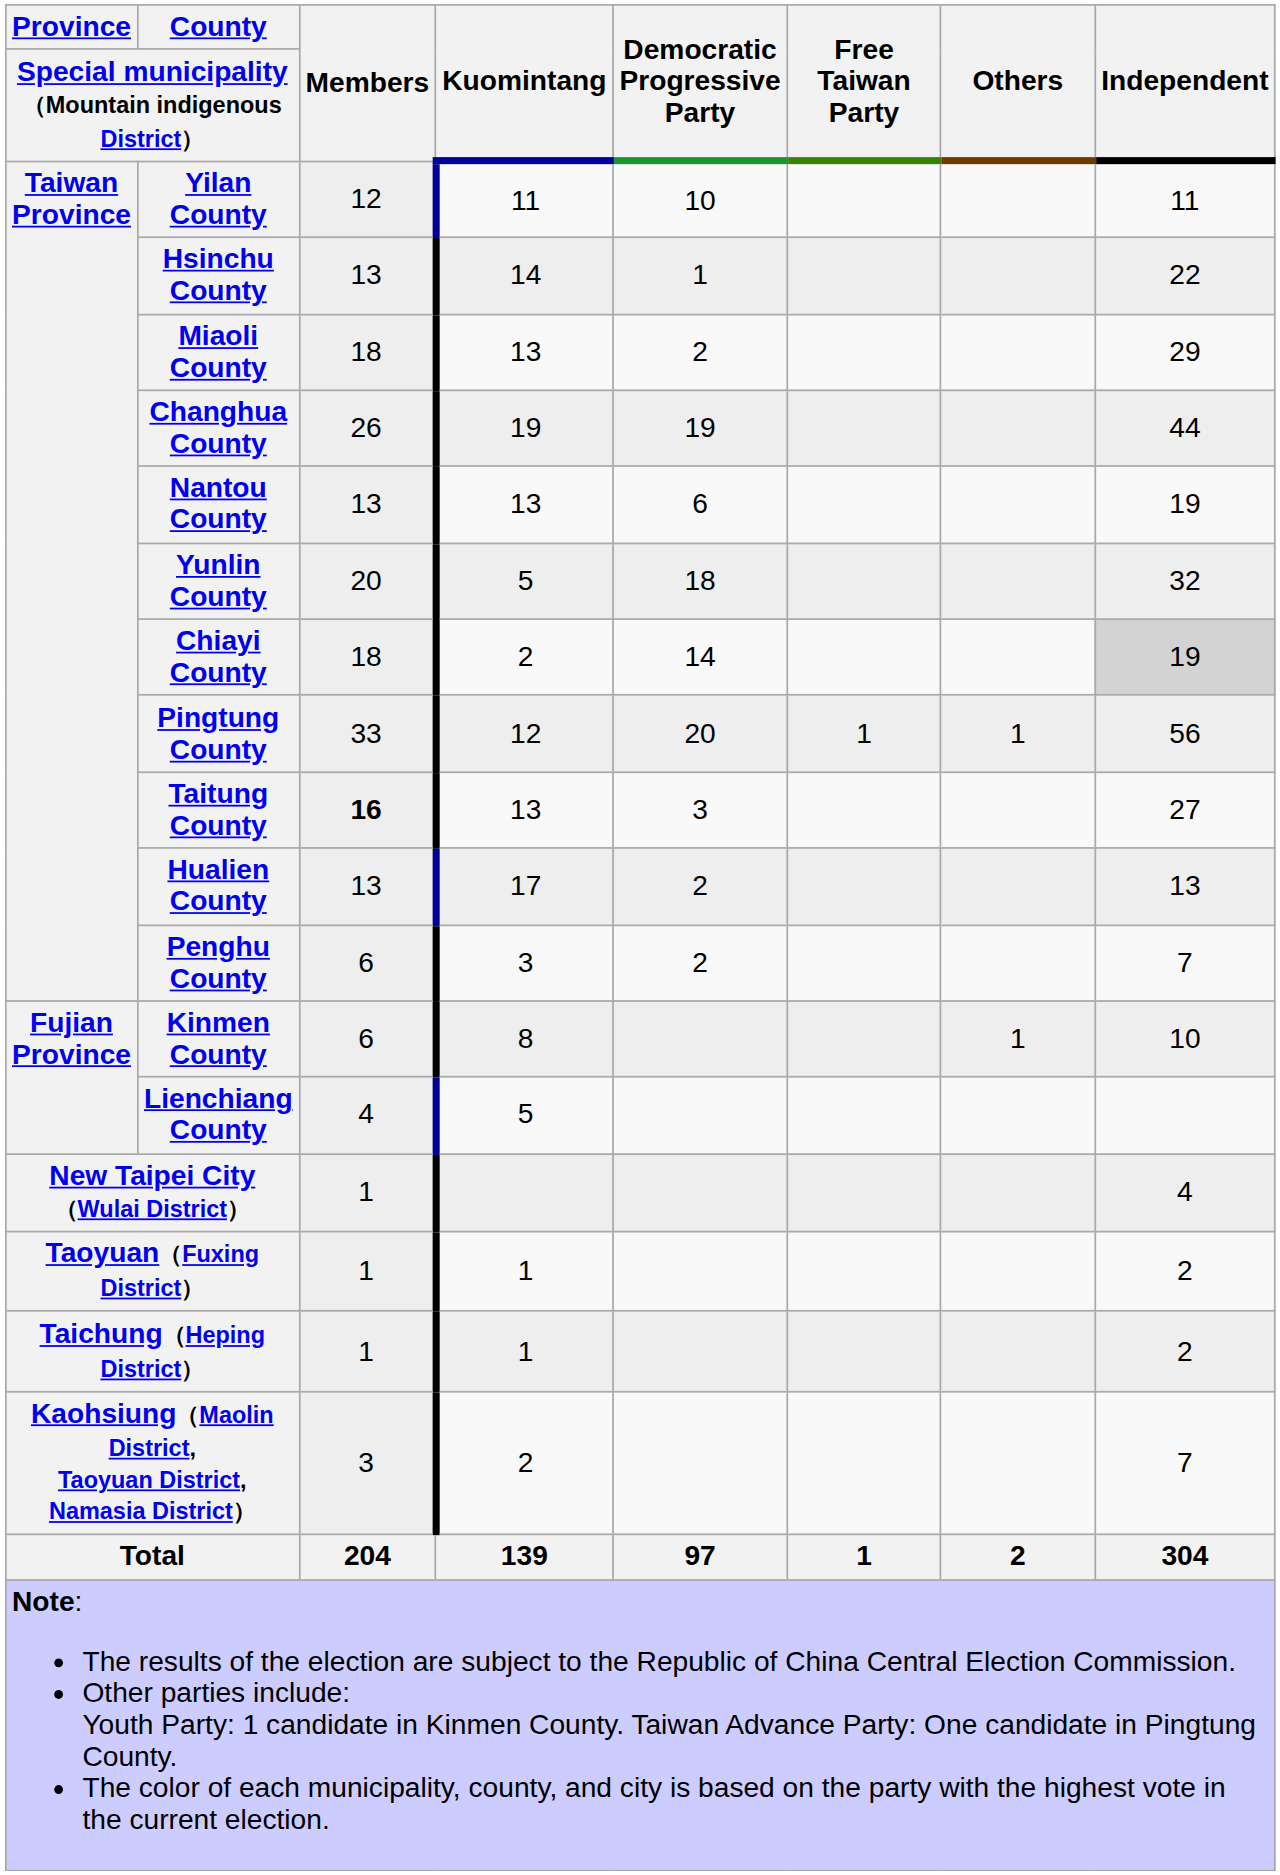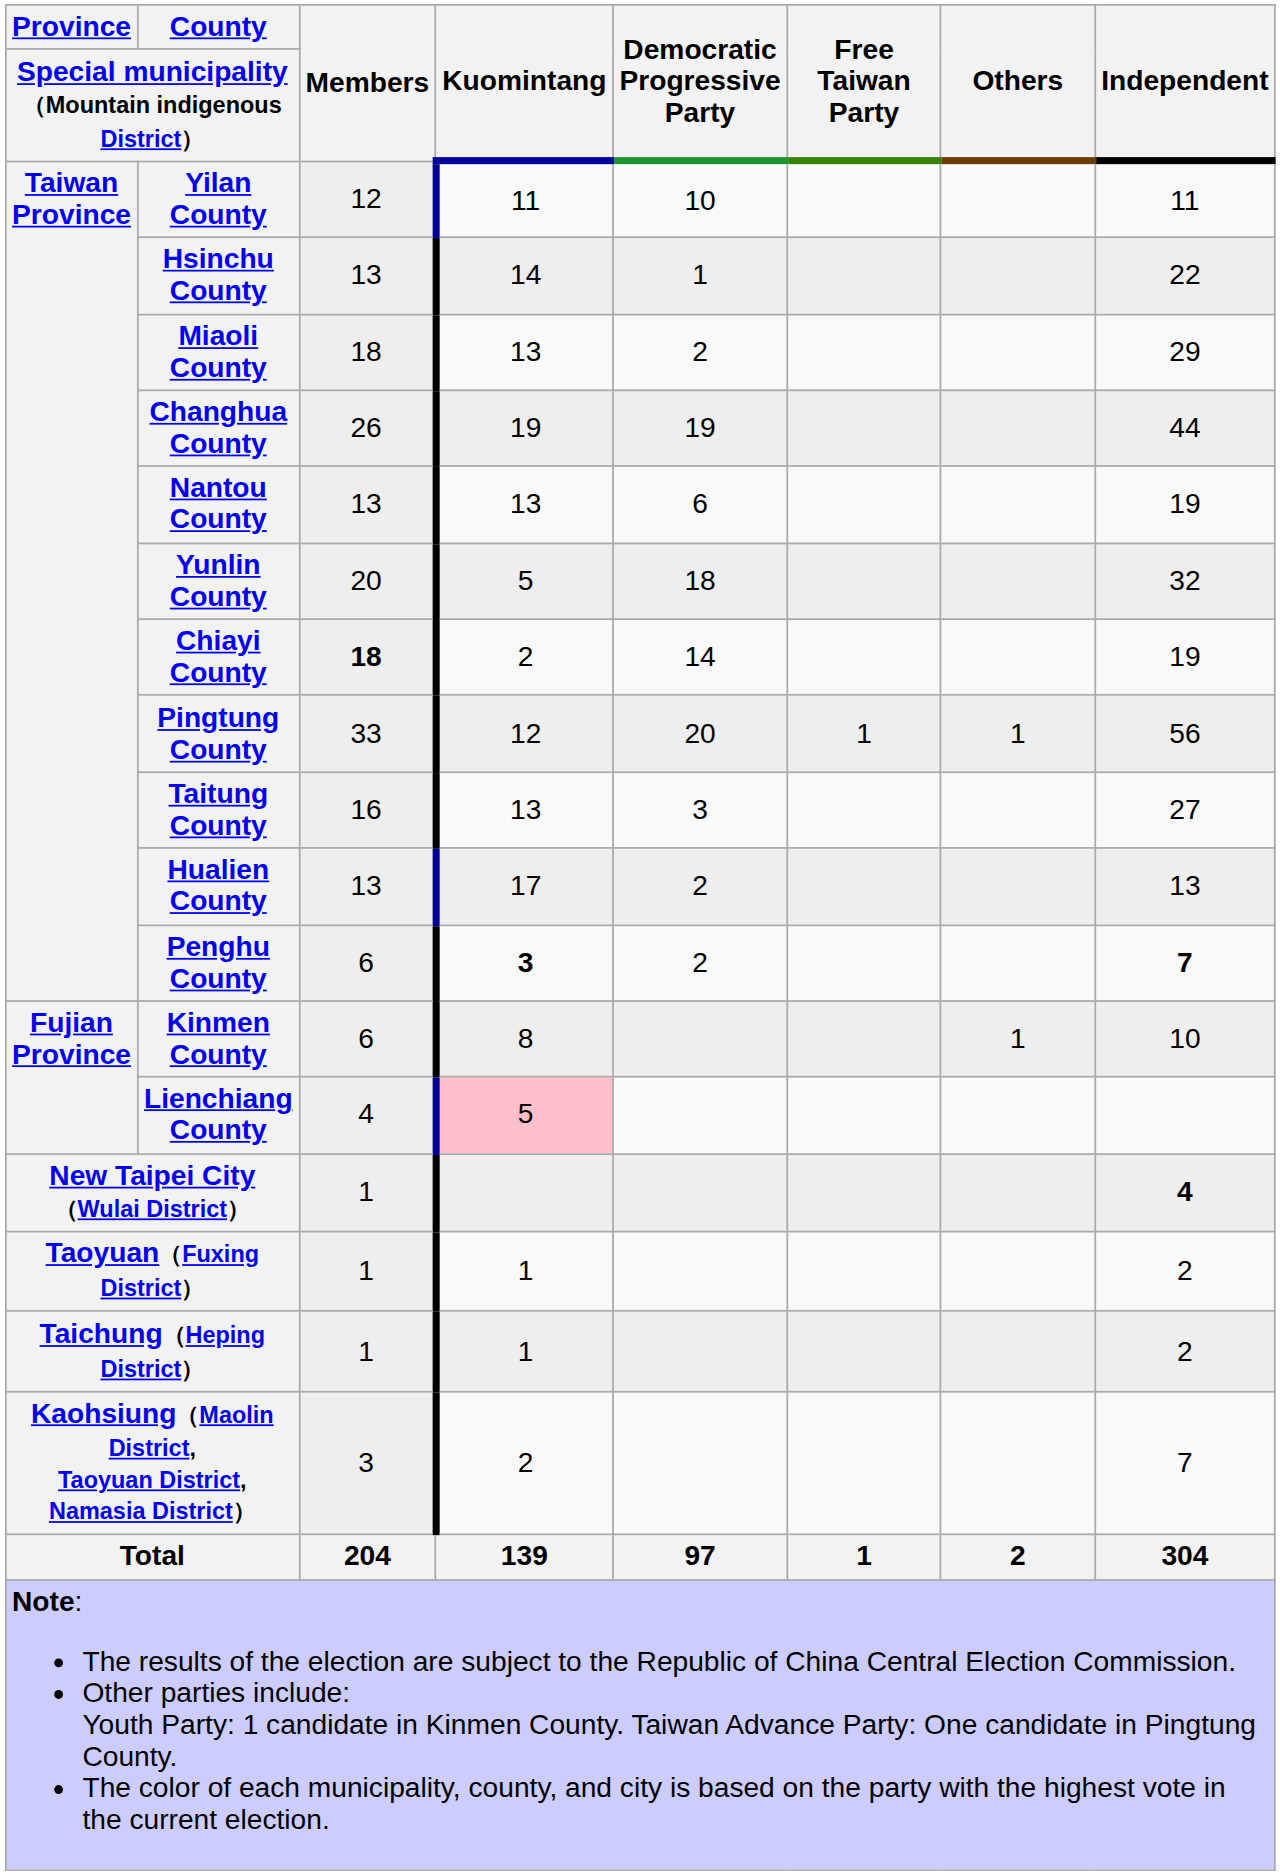(366, 656) normal -> (366, 656) bold
(1185, 656) lightgrey background -> (1185, 656) no background
(366, 809) bold -> (366, 809) normal
(526, 962) normal -> (526, 962) bold
(1185, 962) normal -> (1185, 962) bold
(526, 1114) no background -> (526, 1114) pink background
(1185, 1192) normal -> (1185, 1192) bold
